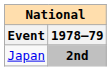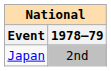(77, 55) bold -> (77, 55) normal
